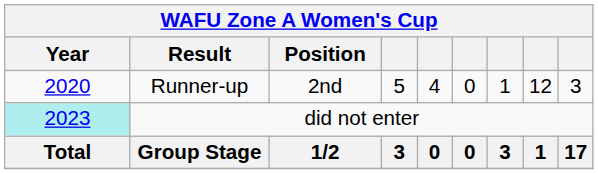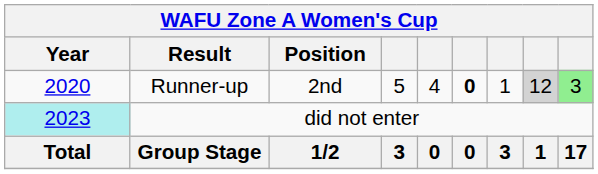(470, 86) normal -> (470, 86) bold
(540, 86) no background -> (540, 86) lightgrey background
(576, 86) no background -> (576, 86) lightgreen background
